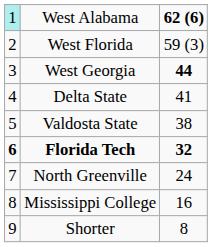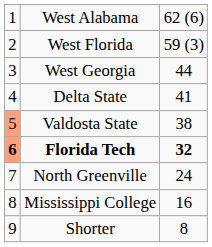(13, 17) paleturquoise background -> (13, 17) no background
(184, 17) bold -> (184, 17) normal
(184, 70) bold -> (184, 70) normal
(13, 123) no background -> (13, 123) lightsalmon background
(13, 149) no background -> (13, 149) lightsalmon background
